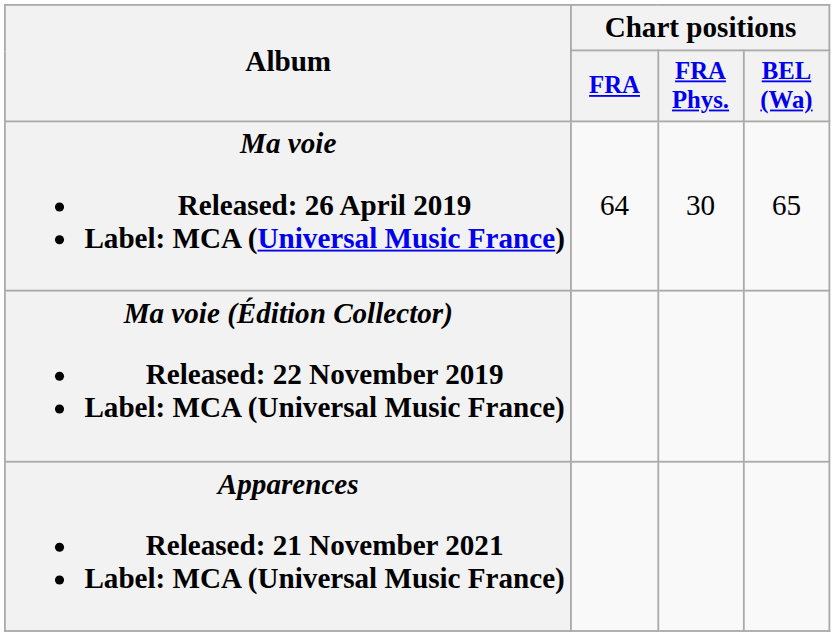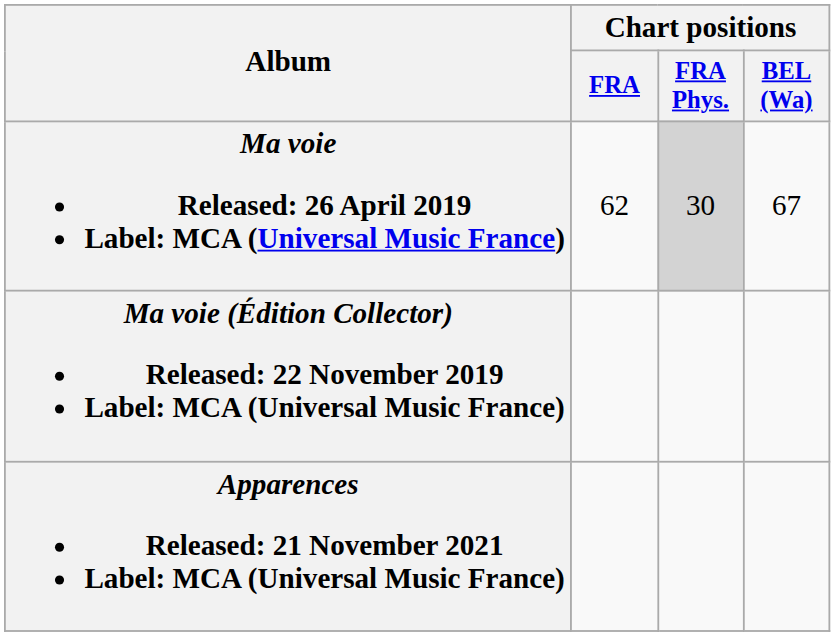(615, 205) 64 -> (615, 205) 62
(700, 205) no background -> (700, 205) lightgrey background
(786, 205) 65 -> (786, 205) 67
